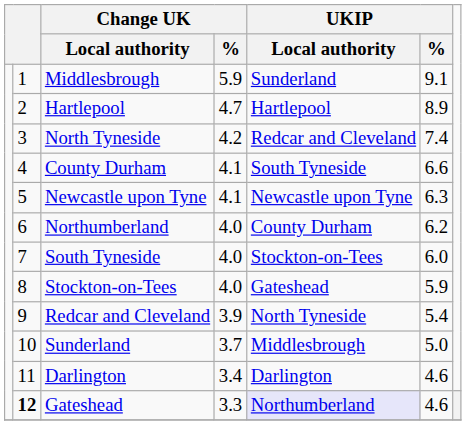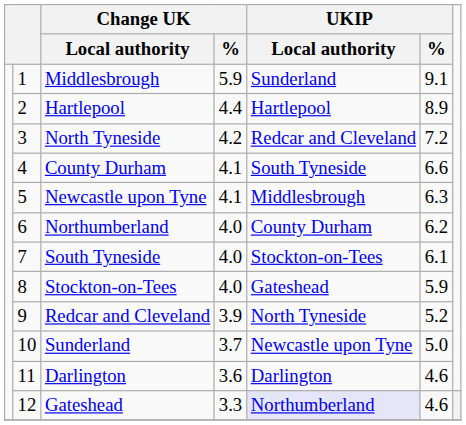(231, 108) 4.7 -> (231, 108) 4.4
(436, 138) 7.4 -> (436, 138) 7.2
(332, 197) Newcastle upon Tyne -> (308, 197) Middlesbrough
(436, 256) 6.0 -> (436, 256) 6.1
(436, 316) 5.4 -> (436, 316) 5.2
(308, 345) Middlesbrough -> (332, 345) Newcastle upon Tyne
(231, 375) 3.4 -> (231, 375) 3.6
(27, 405) bold -> (27, 405) normal
